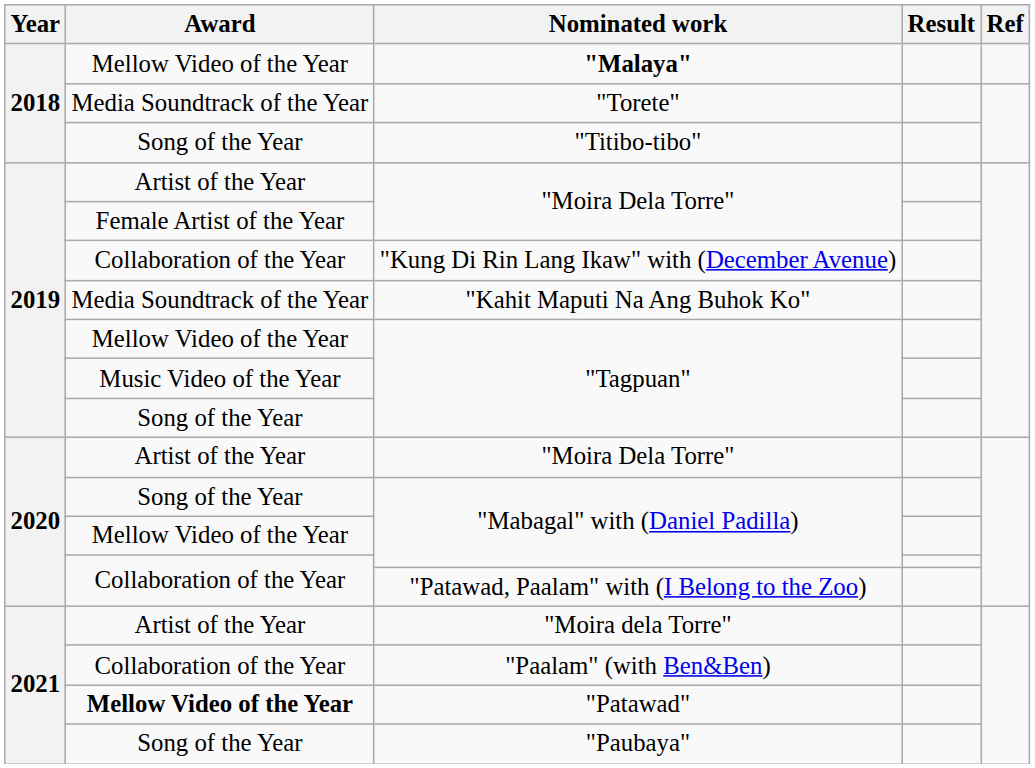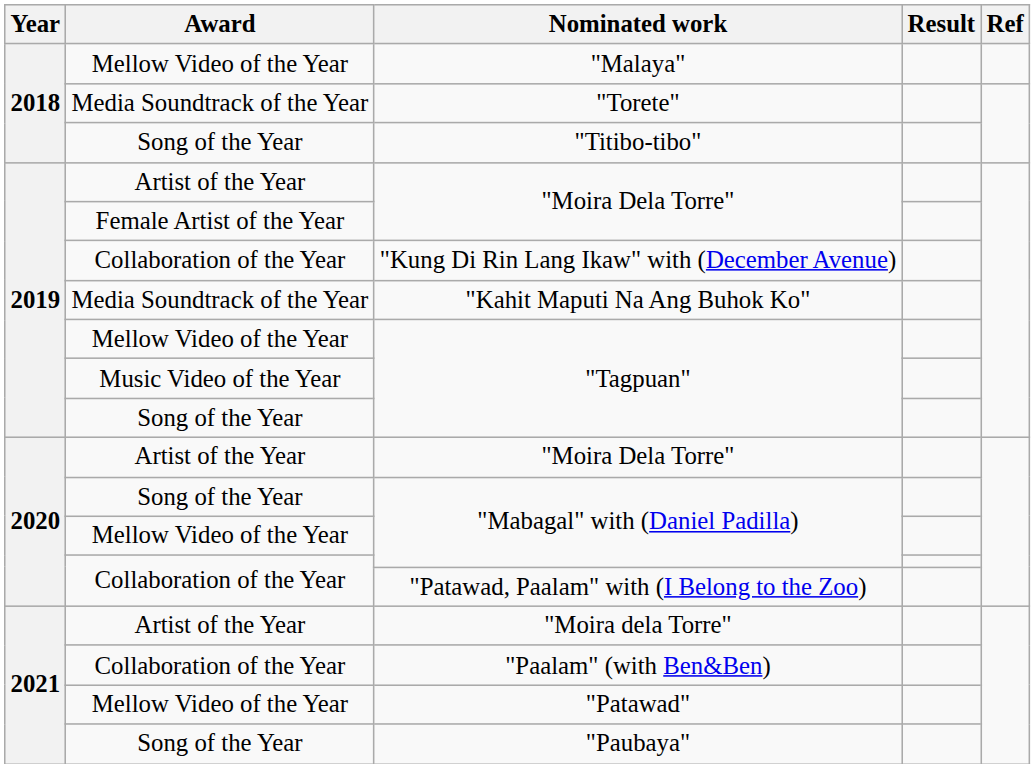(638, 63) bold -> (638, 63) normal
(220, 704) bold -> (220, 704) normal
